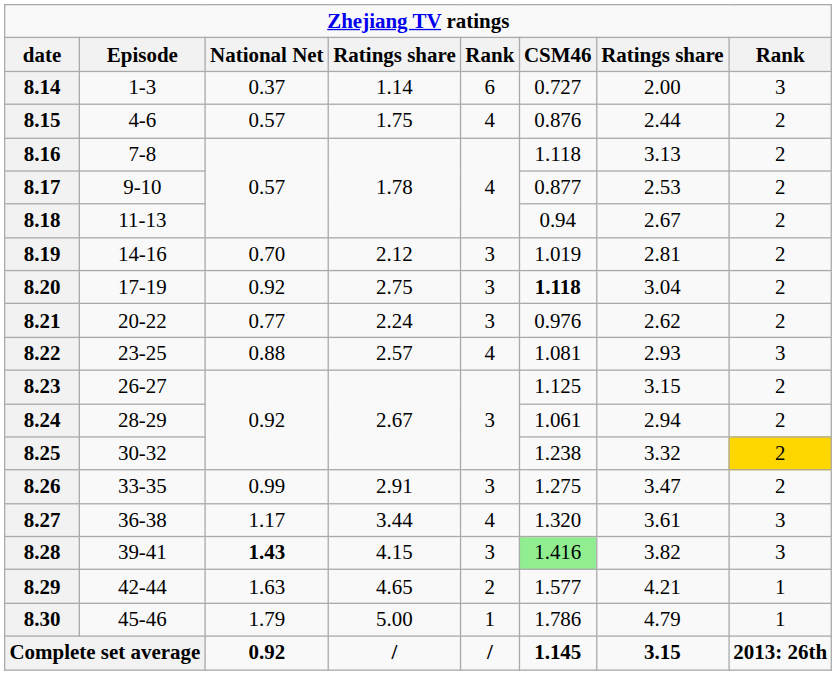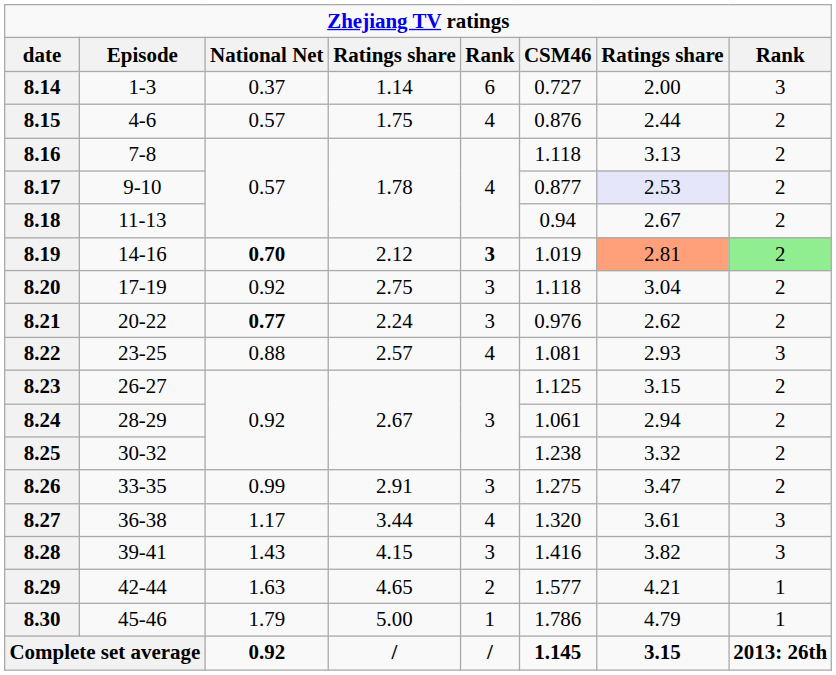(662, 187) no background -> (662, 187) lavender background
(267, 253) normal -> (267, 253) bold
(490, 253) normal -> (490, 253) bold
(662, 253) no background -> (662, 253) lightsalmon background
(780, 253) no background -> (780, 253) lightgreen background
(558, 287) bold -> (558, 287) normal
(267, 320) normal -> (267, 320) bold
(780, 453) gold background -> (780, 453) no background
(267, 552) bold -> (267, 552) normal
(558, 552) lightgreen background -> (558, 552) no background
